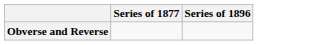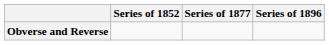+ column: (146, 13)
